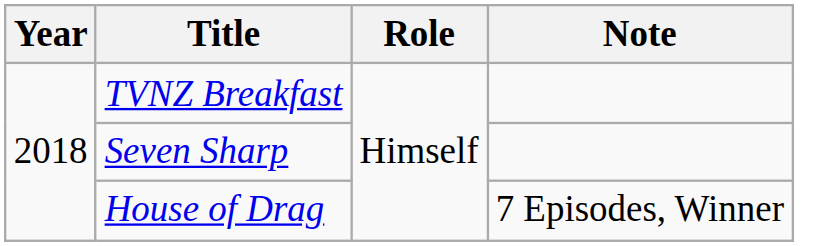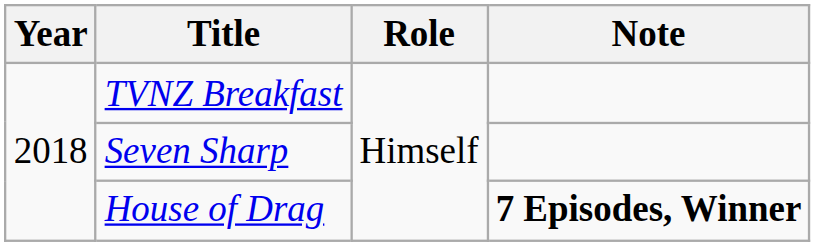(640, 209) normal -> (648, 209) bold
